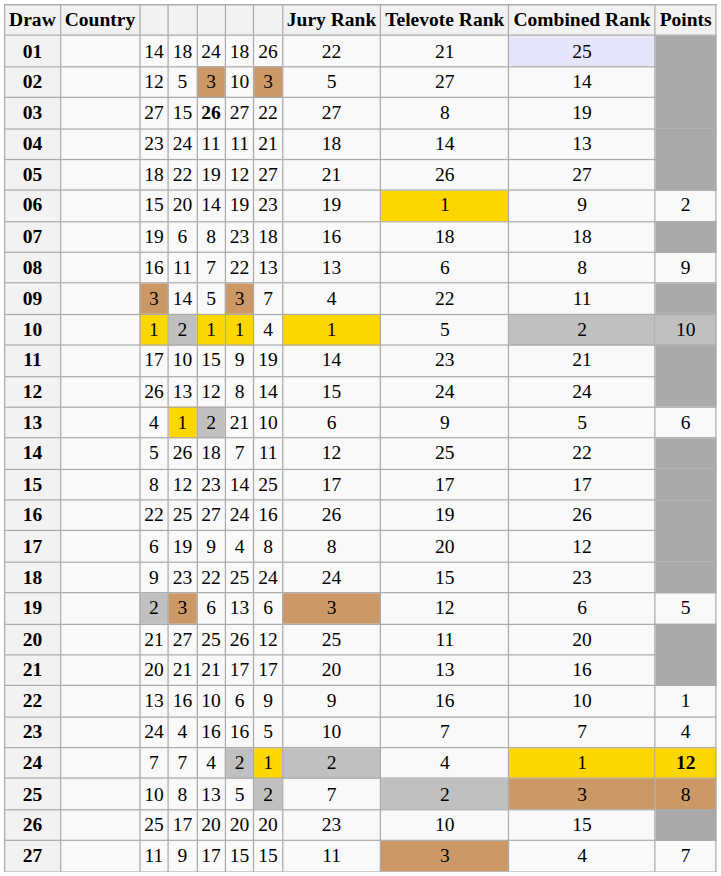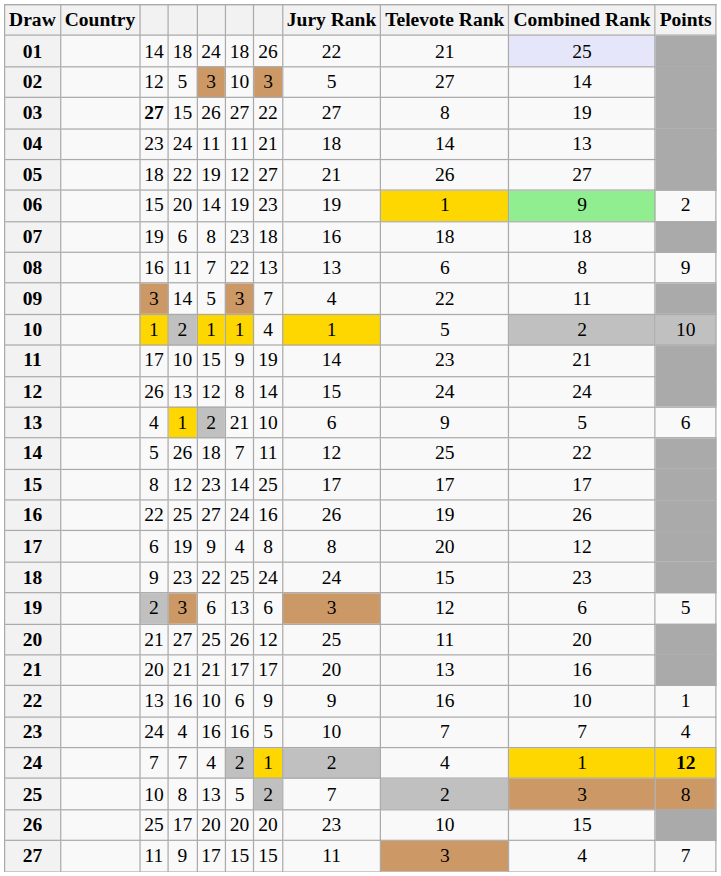(154, 112) normal -> (154, 112) bold
(211, 112) bold -> (211, 112) normal
(582, 205) no background -> (582, 205) lightgreen background
